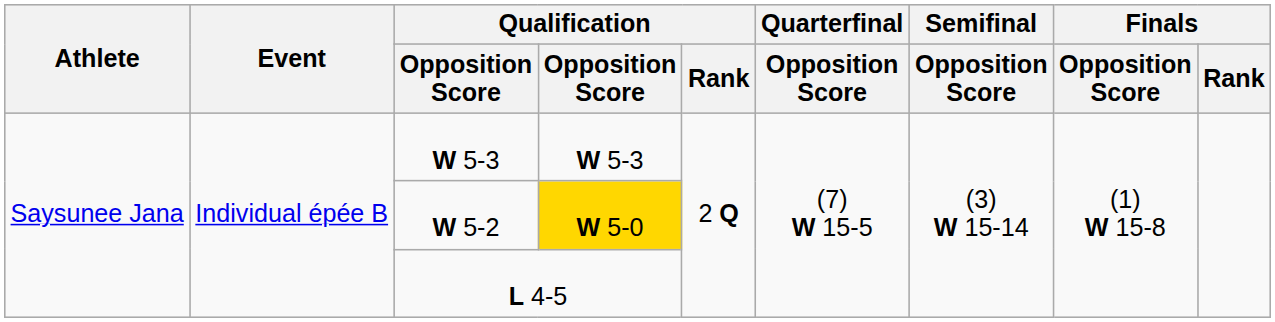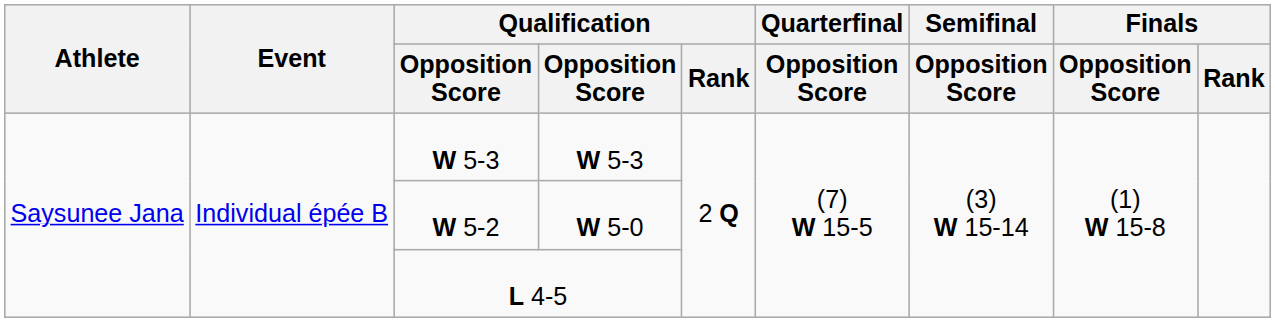(610, 228) gold background -> (610, 228) no background
